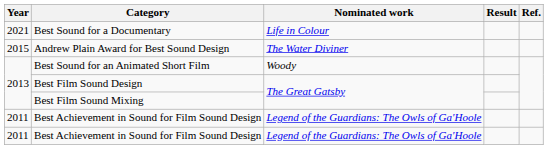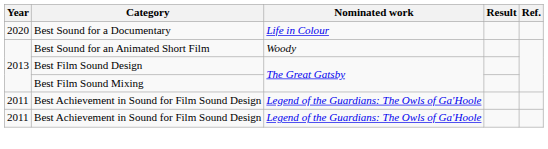(18, 30) 2021 -> (18, 30) 2020
- row: (132, 48)
